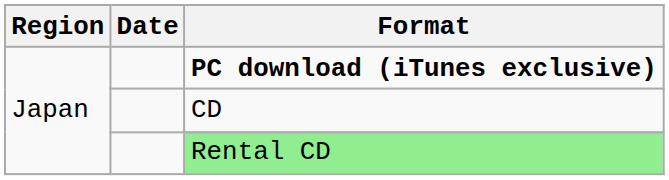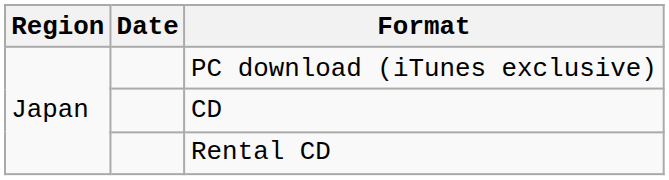(424, 68) bold -> (424, 68) normal
(261, 153) lightgreen background -> (261, 153) no background
